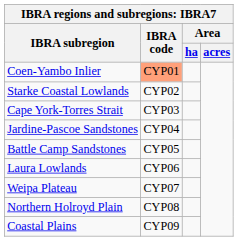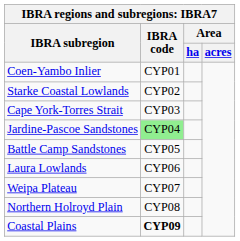(161, 71) lightsalmon background -> (162, 71) no background
(161, 129) no background -> (162, 129) lightgreen background
(161, 226) normal -> (162, 226) bold
